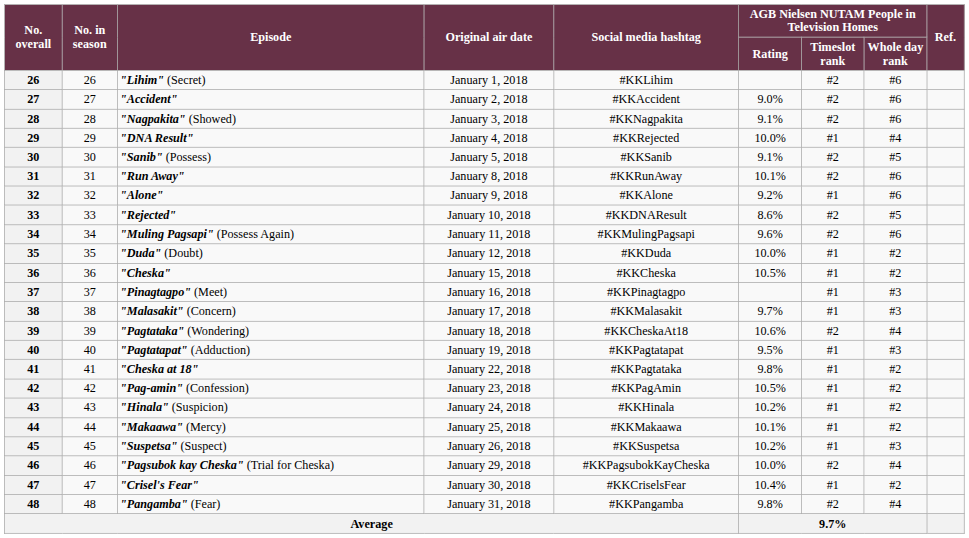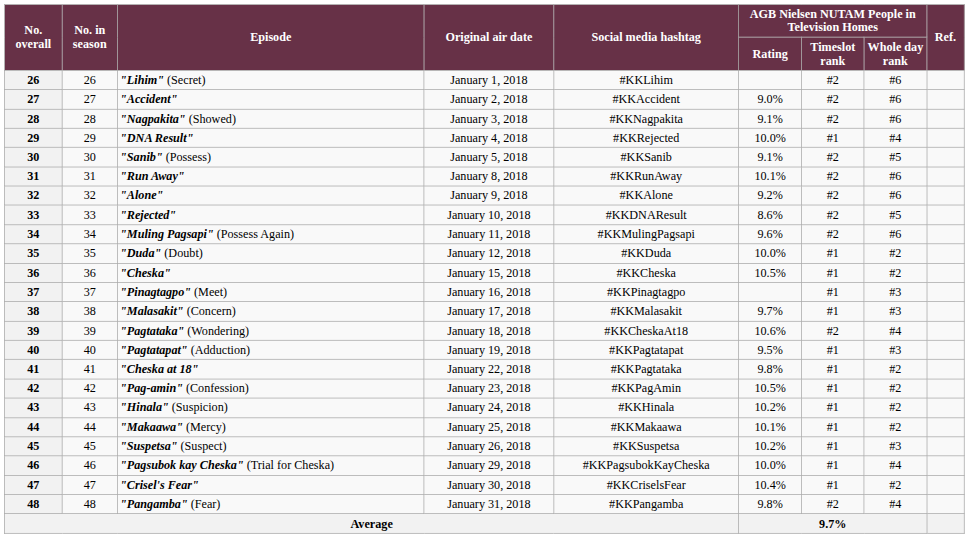(833, 195) #1 -> (833, 195) #2
(833, 465) #2 -> (833, 465) #1
